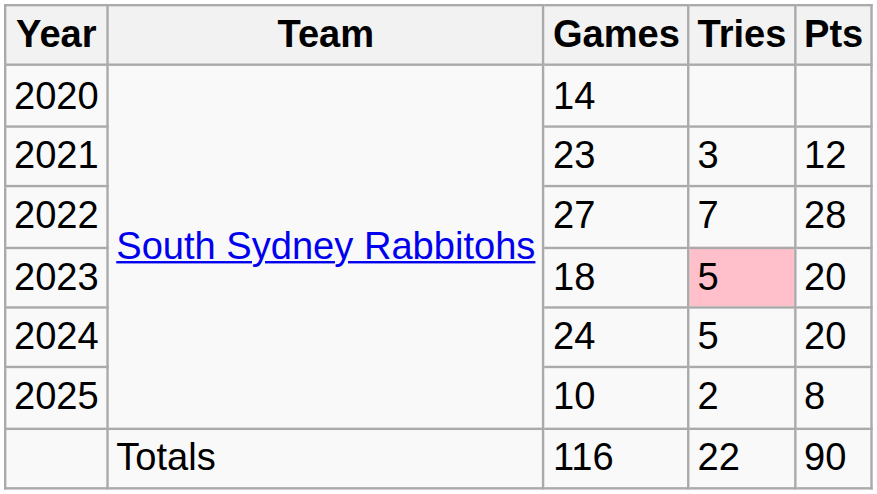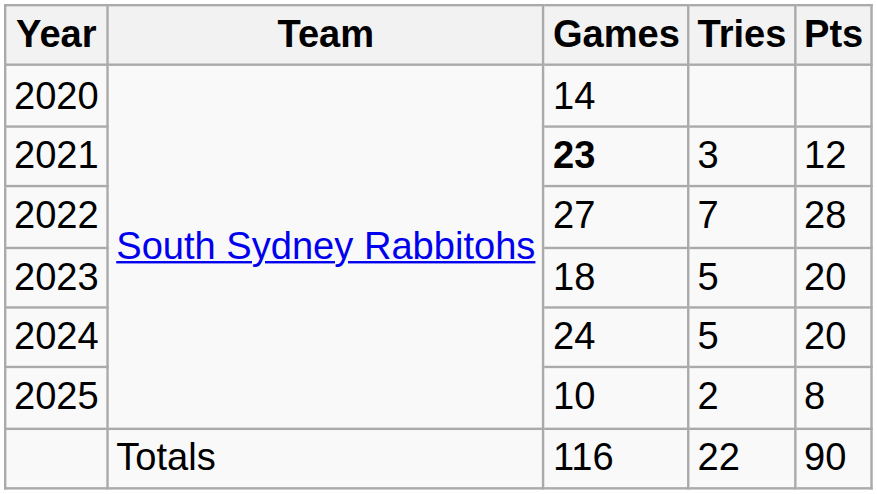(574, 155) normal -> (574, 155) bold
(708, 276) pink background -> (708, 276) no background
